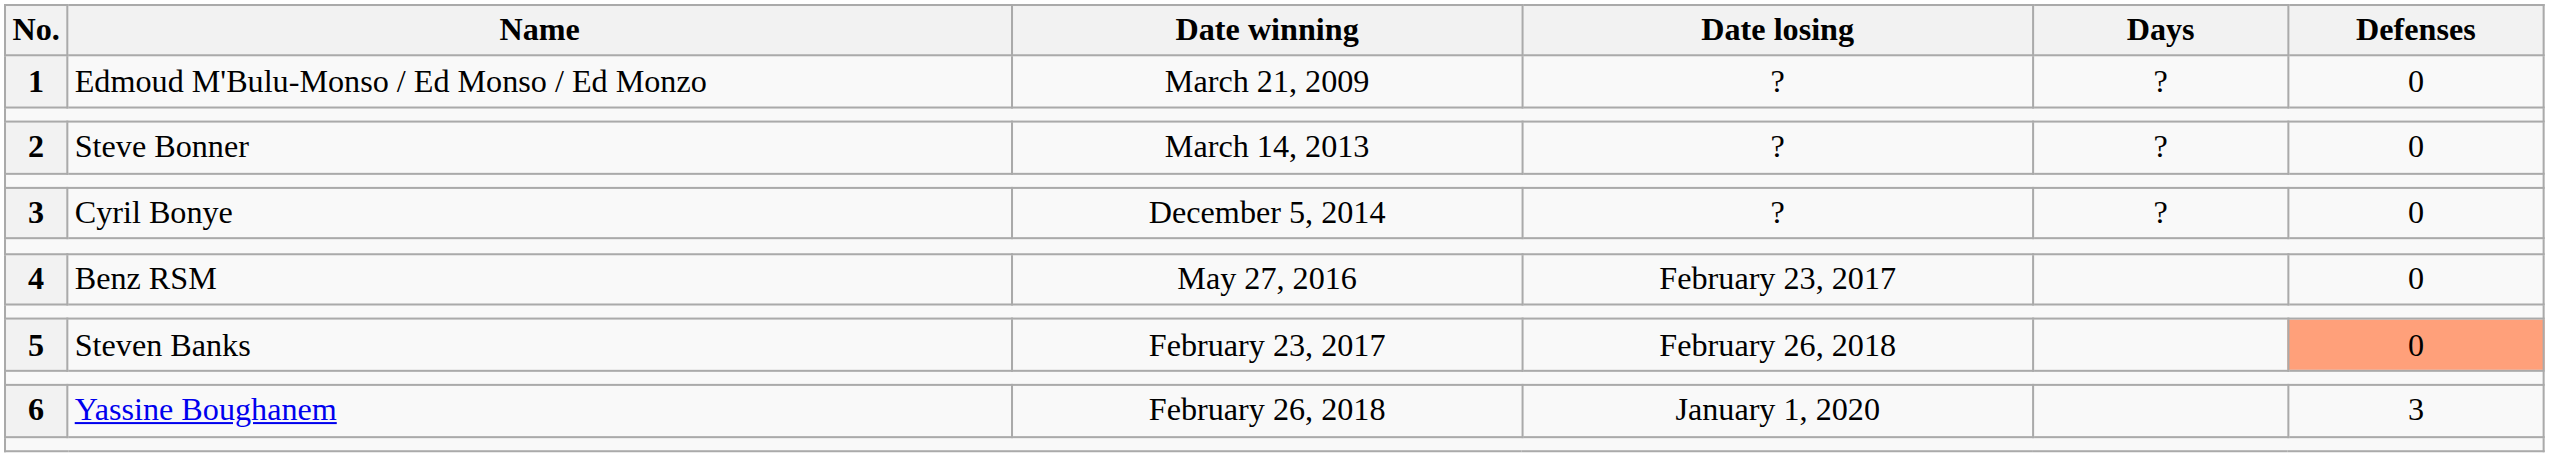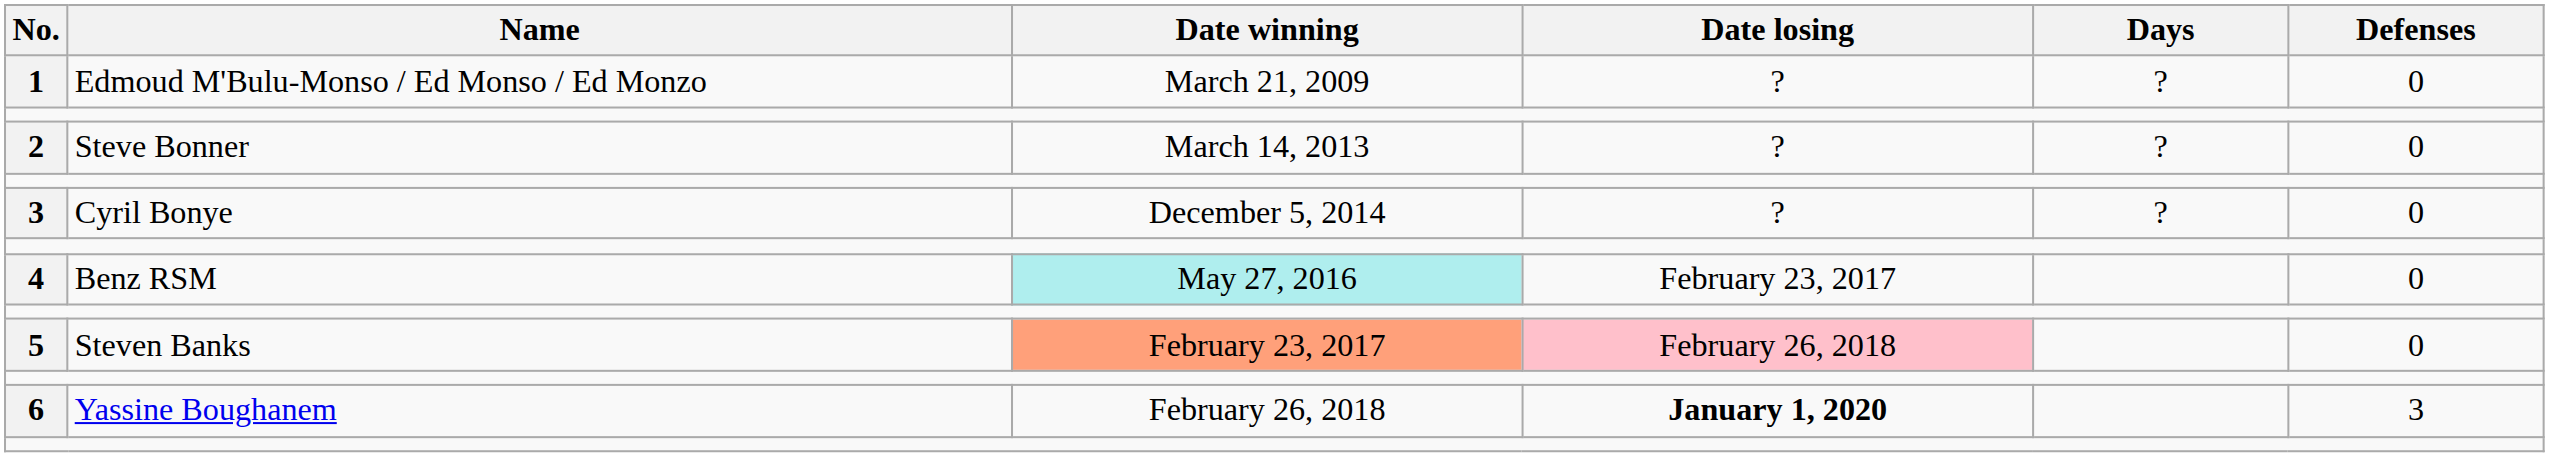(1267, 278) no background -> (1267, 278) paleturquoise background
(1267, 344) no background -> (1267, 344) lightsalmon background
(1778, 344) no background -> (1778, 344) pink background
(2416, 344) lightsalmon background -> (2416, 344) no background
(1778, 410) normal -> (1778, 410) bold
